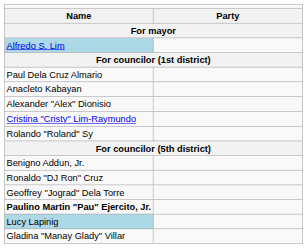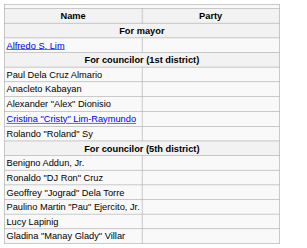(36, 45) lightblue background -> (36, 45) no background
(79, 207) bold -> (73, 207) normal
(32, 222) lightblue background -> (32, 222) no background
